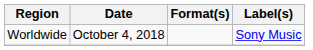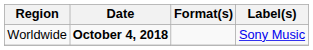(119, 34) normal -> (120, 34) bold
